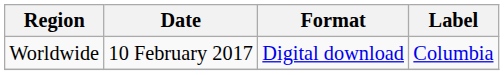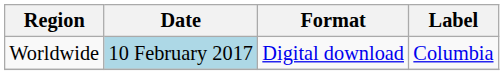(181, 52) no background -> (181, 52) lightblue background
